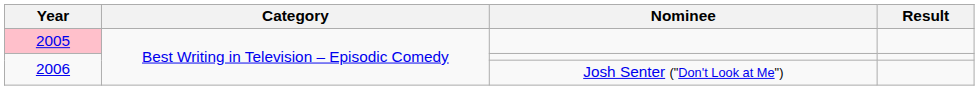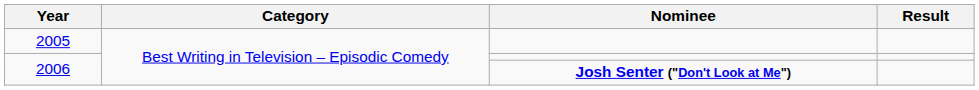(53, 41) pink background -> (53, 41) no background
(683, 72) normal -> (683, 72) bold
